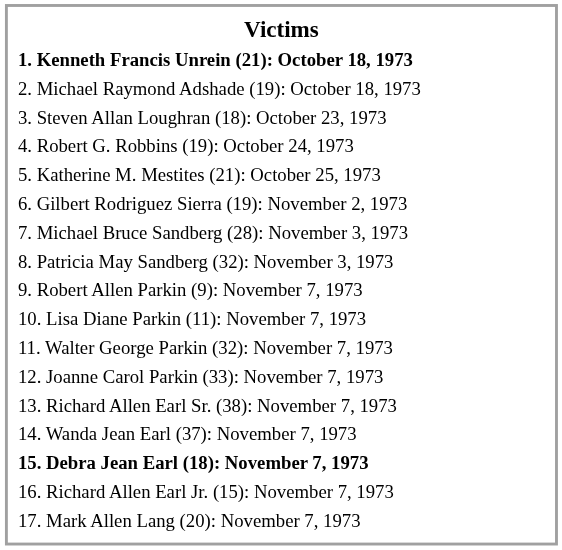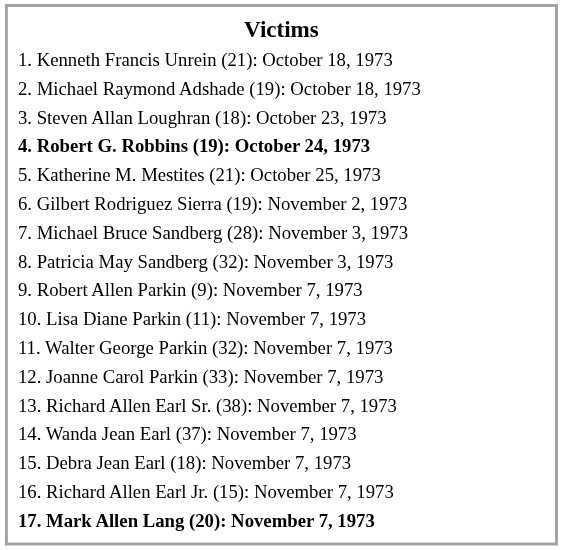(215, 59) bold -> (205, 59) normal
(186, 146) normal -> (194, 146) bold
(193, 463) bold -> (185, 463) normal
(189, 520) normal -> (196, 520) bold
